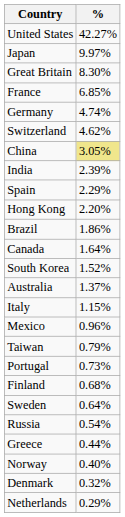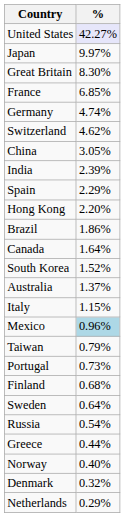(98, 33) no background -> (98, 33) lavender background
(95, 151) khaki background -> (95, 151) no background
(95, 326) no background -> (95, 326) lightblue background
